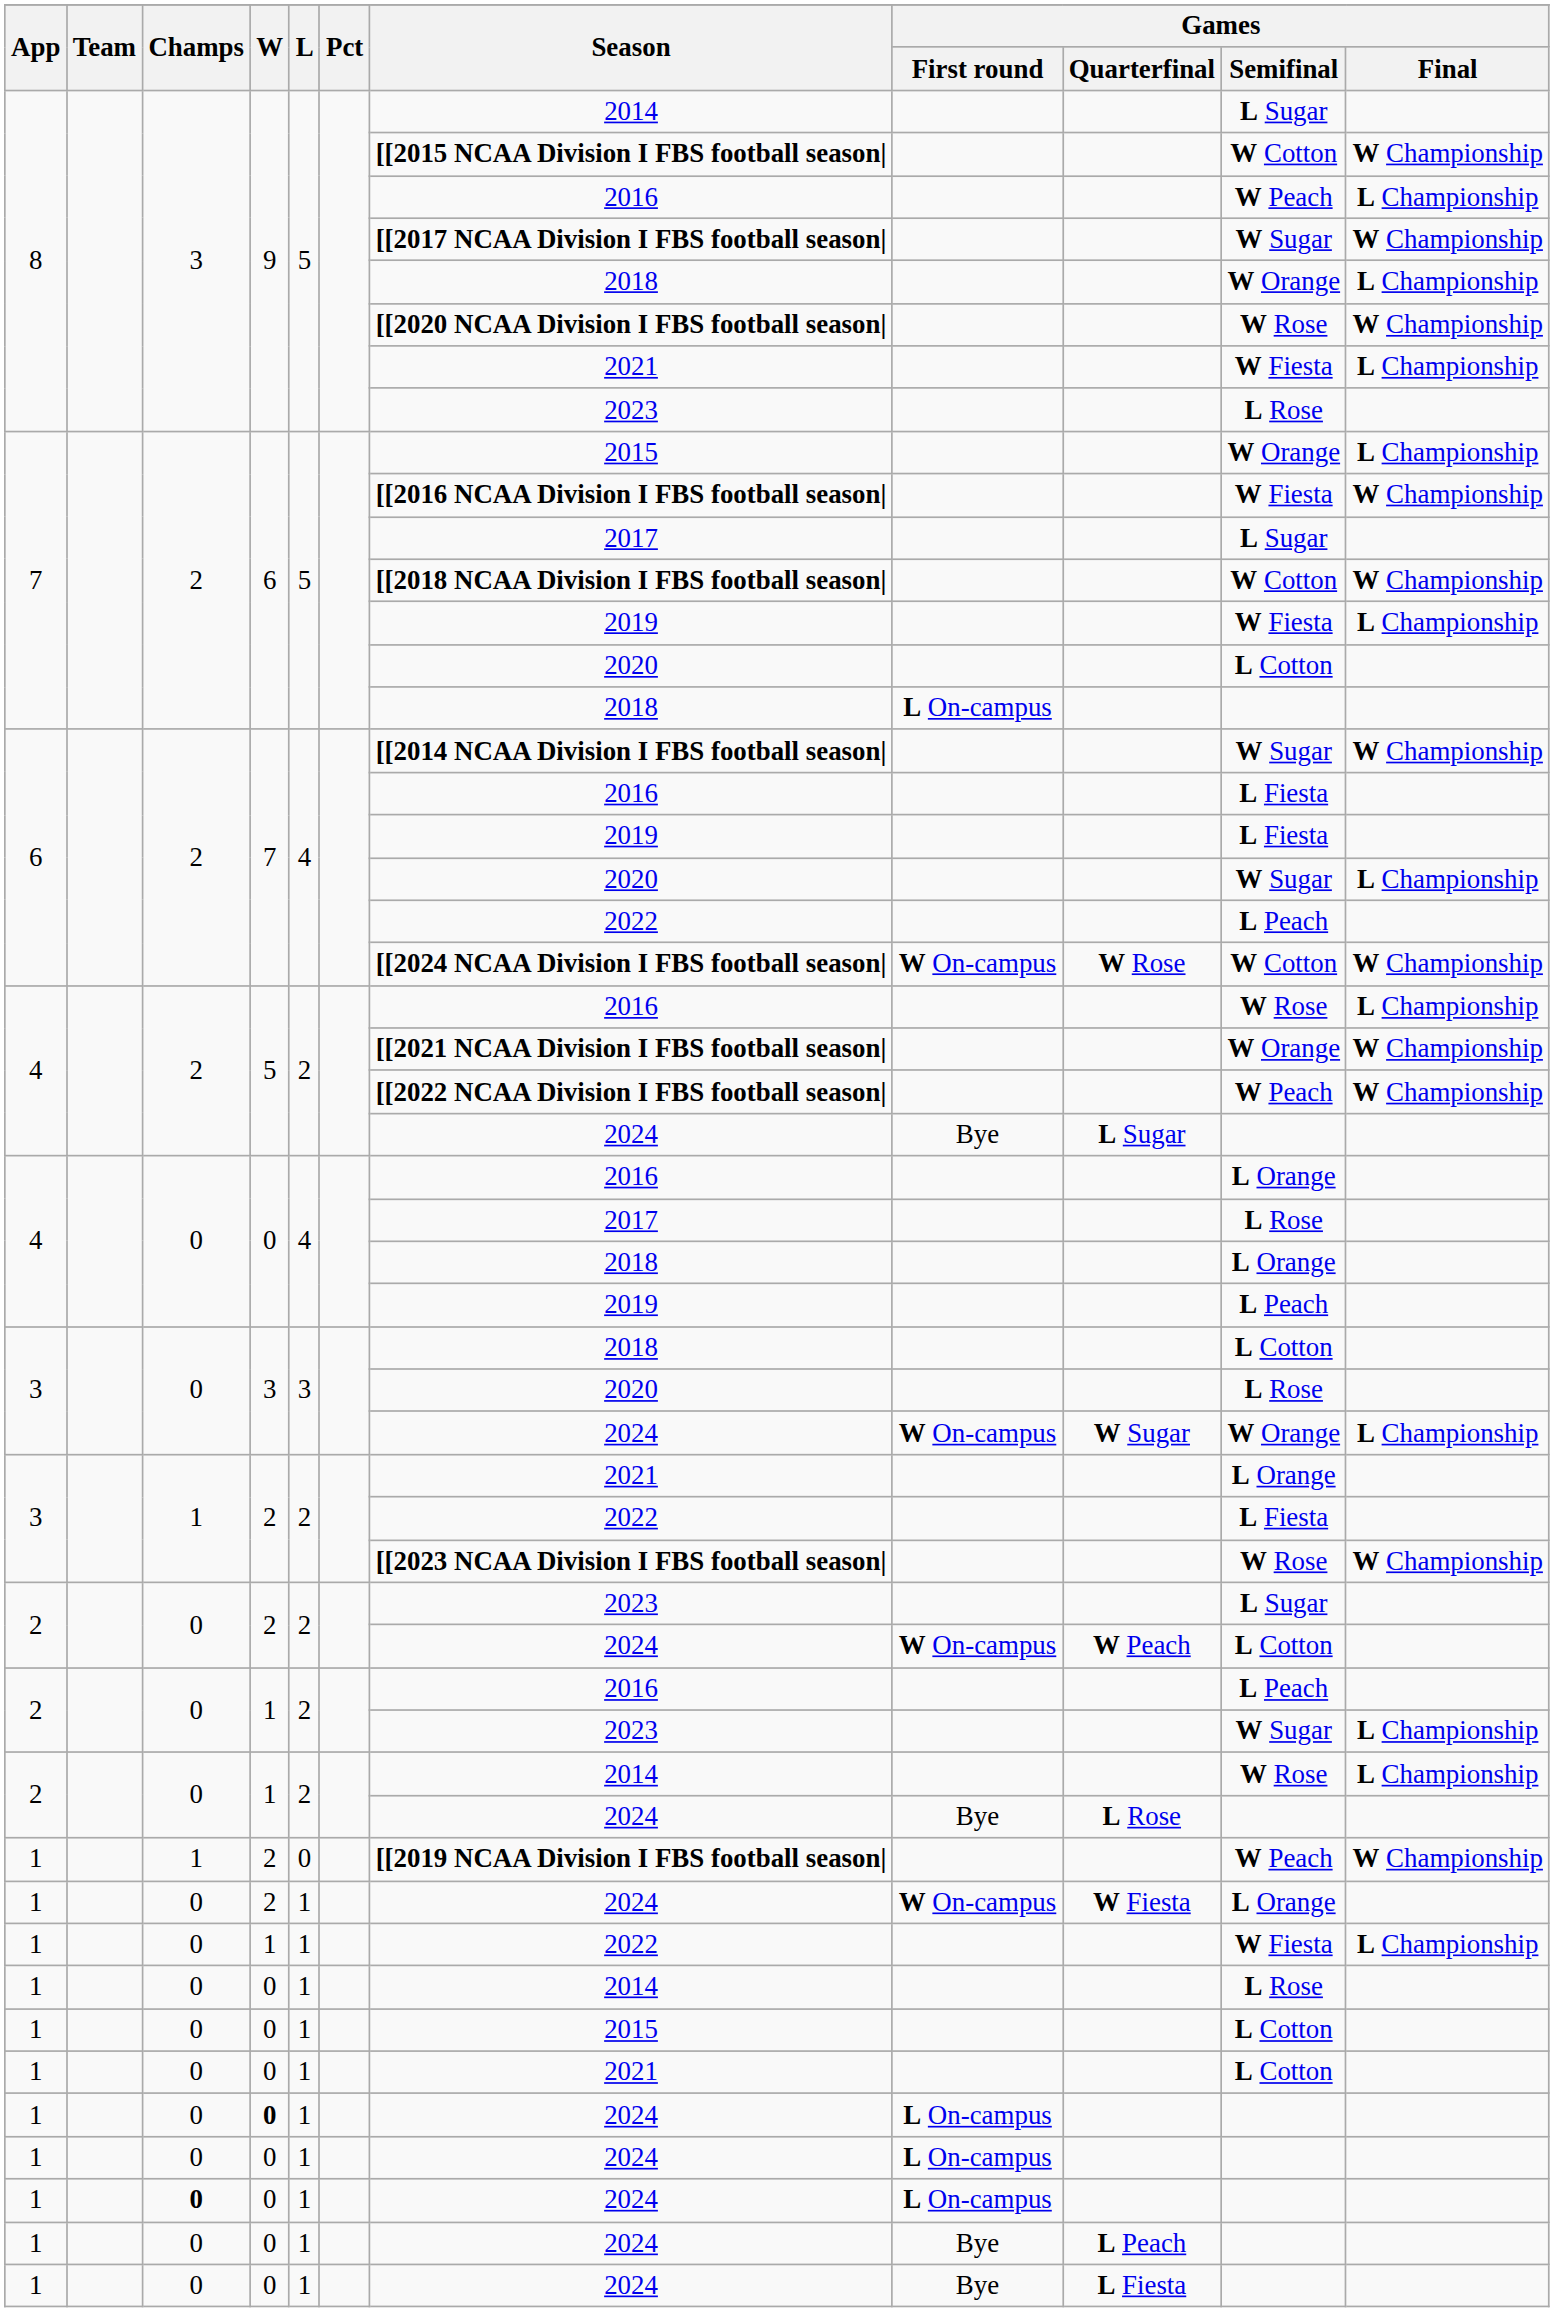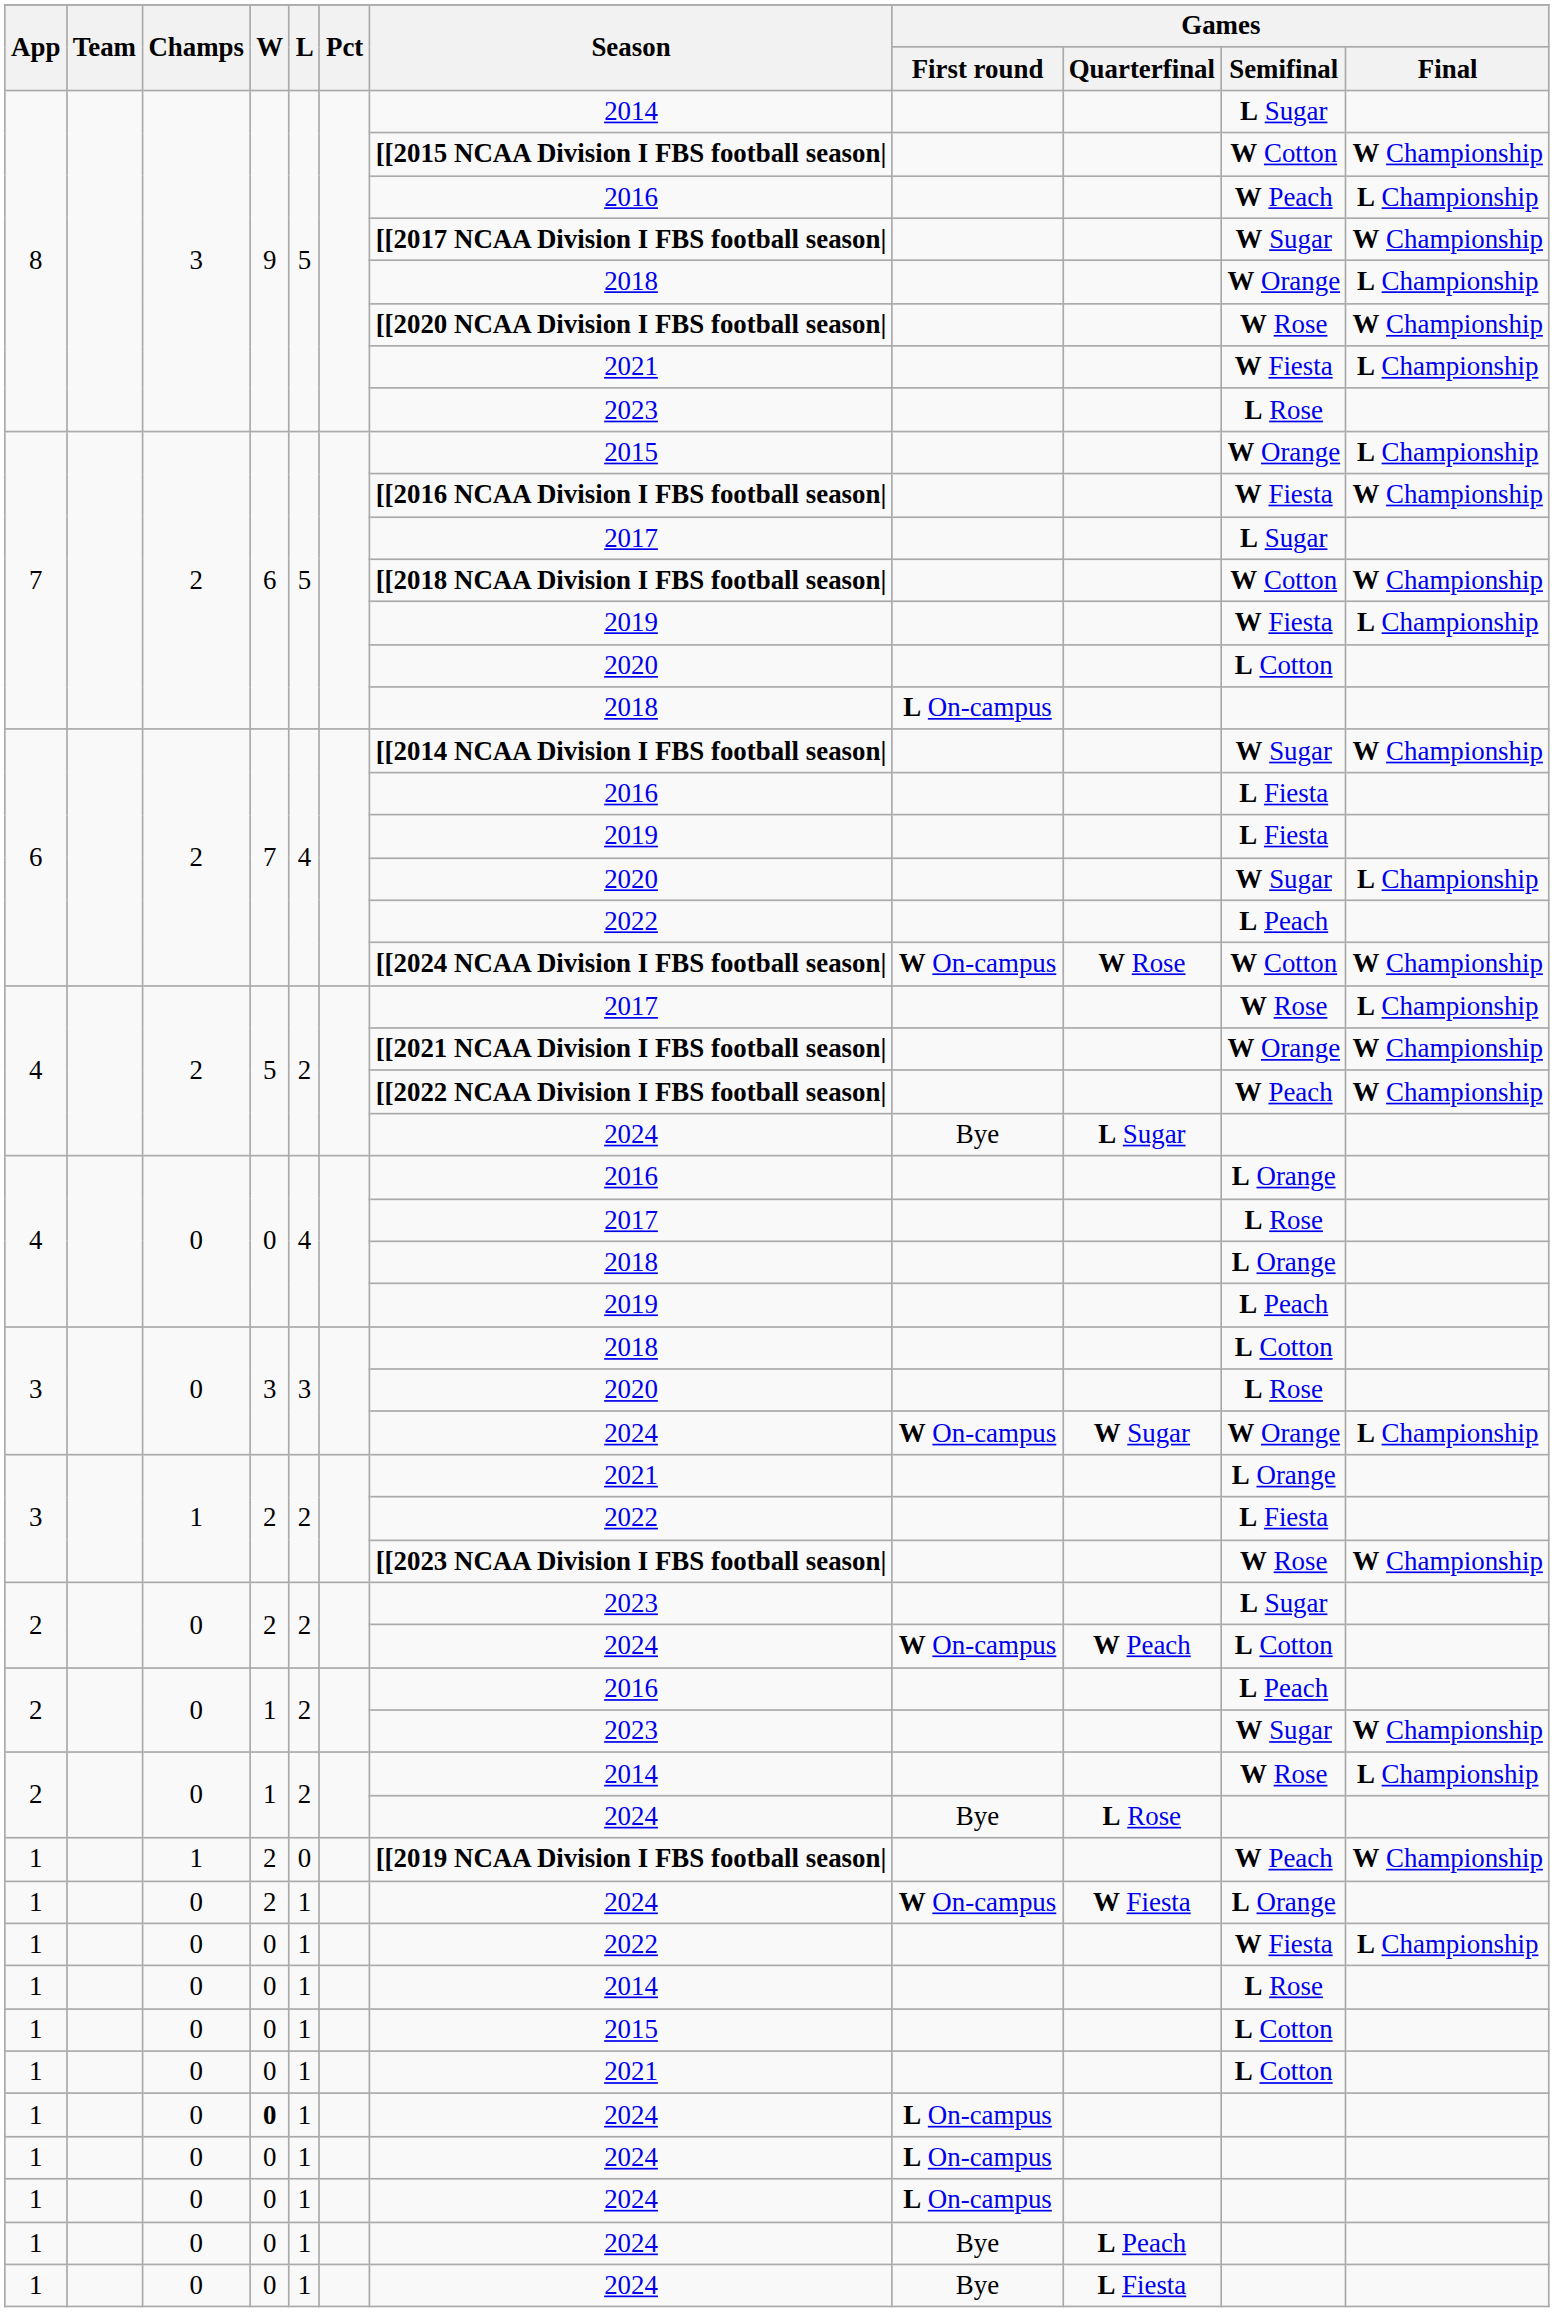(631, 1006) 2016 -> (631, 1006) 2017
(1448, 1731) L Championship -> (1448, 1731) W Championship
(270, 1944) 1 -> (270, 1944) 0
(196, 2199) bold -> (196, 2199) normal
